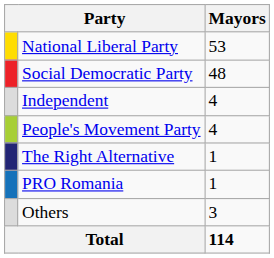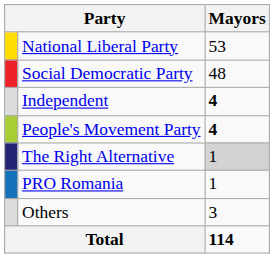(213, 101) normal -> (213, 101) bold
(213, 128) normal -> (213, 128) bold
(213, 156) no background -> (213, 156) lightgrey background
